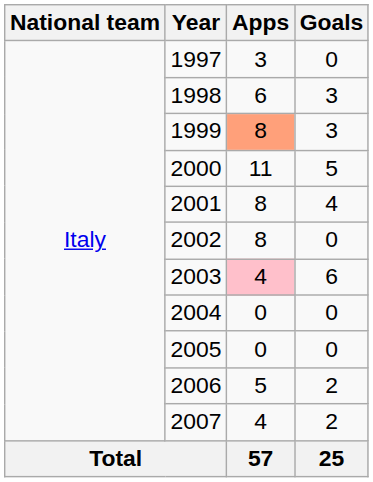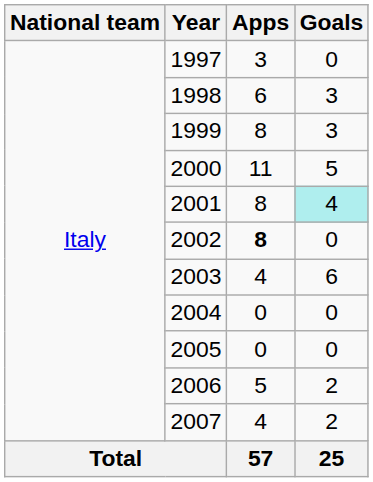(261, 131) lightsalmon background -> (261, 131) no background
(332, 204) no background -> (332, 204) paleturquoise background
(261, 240) normal -> (261, 240) bold
(261, 276) pink background -> (261, 276) no background
